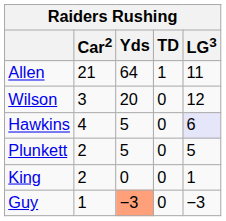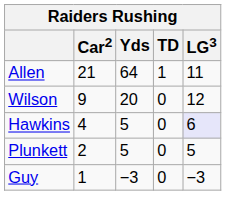(82, 99) 3 -> (82, 99) 9
- row: (25, 177)
(129, 203) lightsalmon background -> (129, 177) no background
